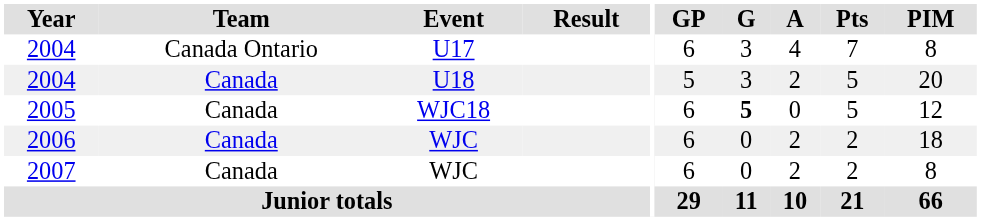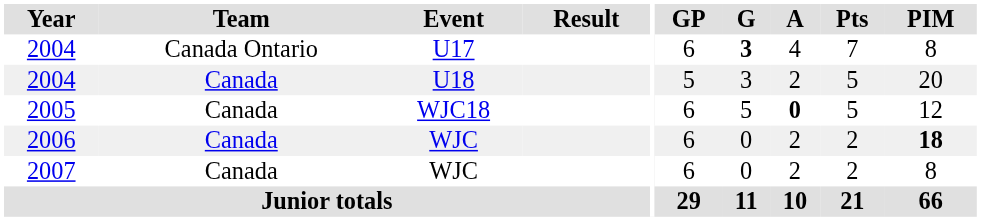(746, 49) normal -> (746, 49) bold
(746, 110) bold -> (746, 110) normal
(795, 110) normal -> (795, 110) bold
(931, 140) normal -> (931, 140) bold
